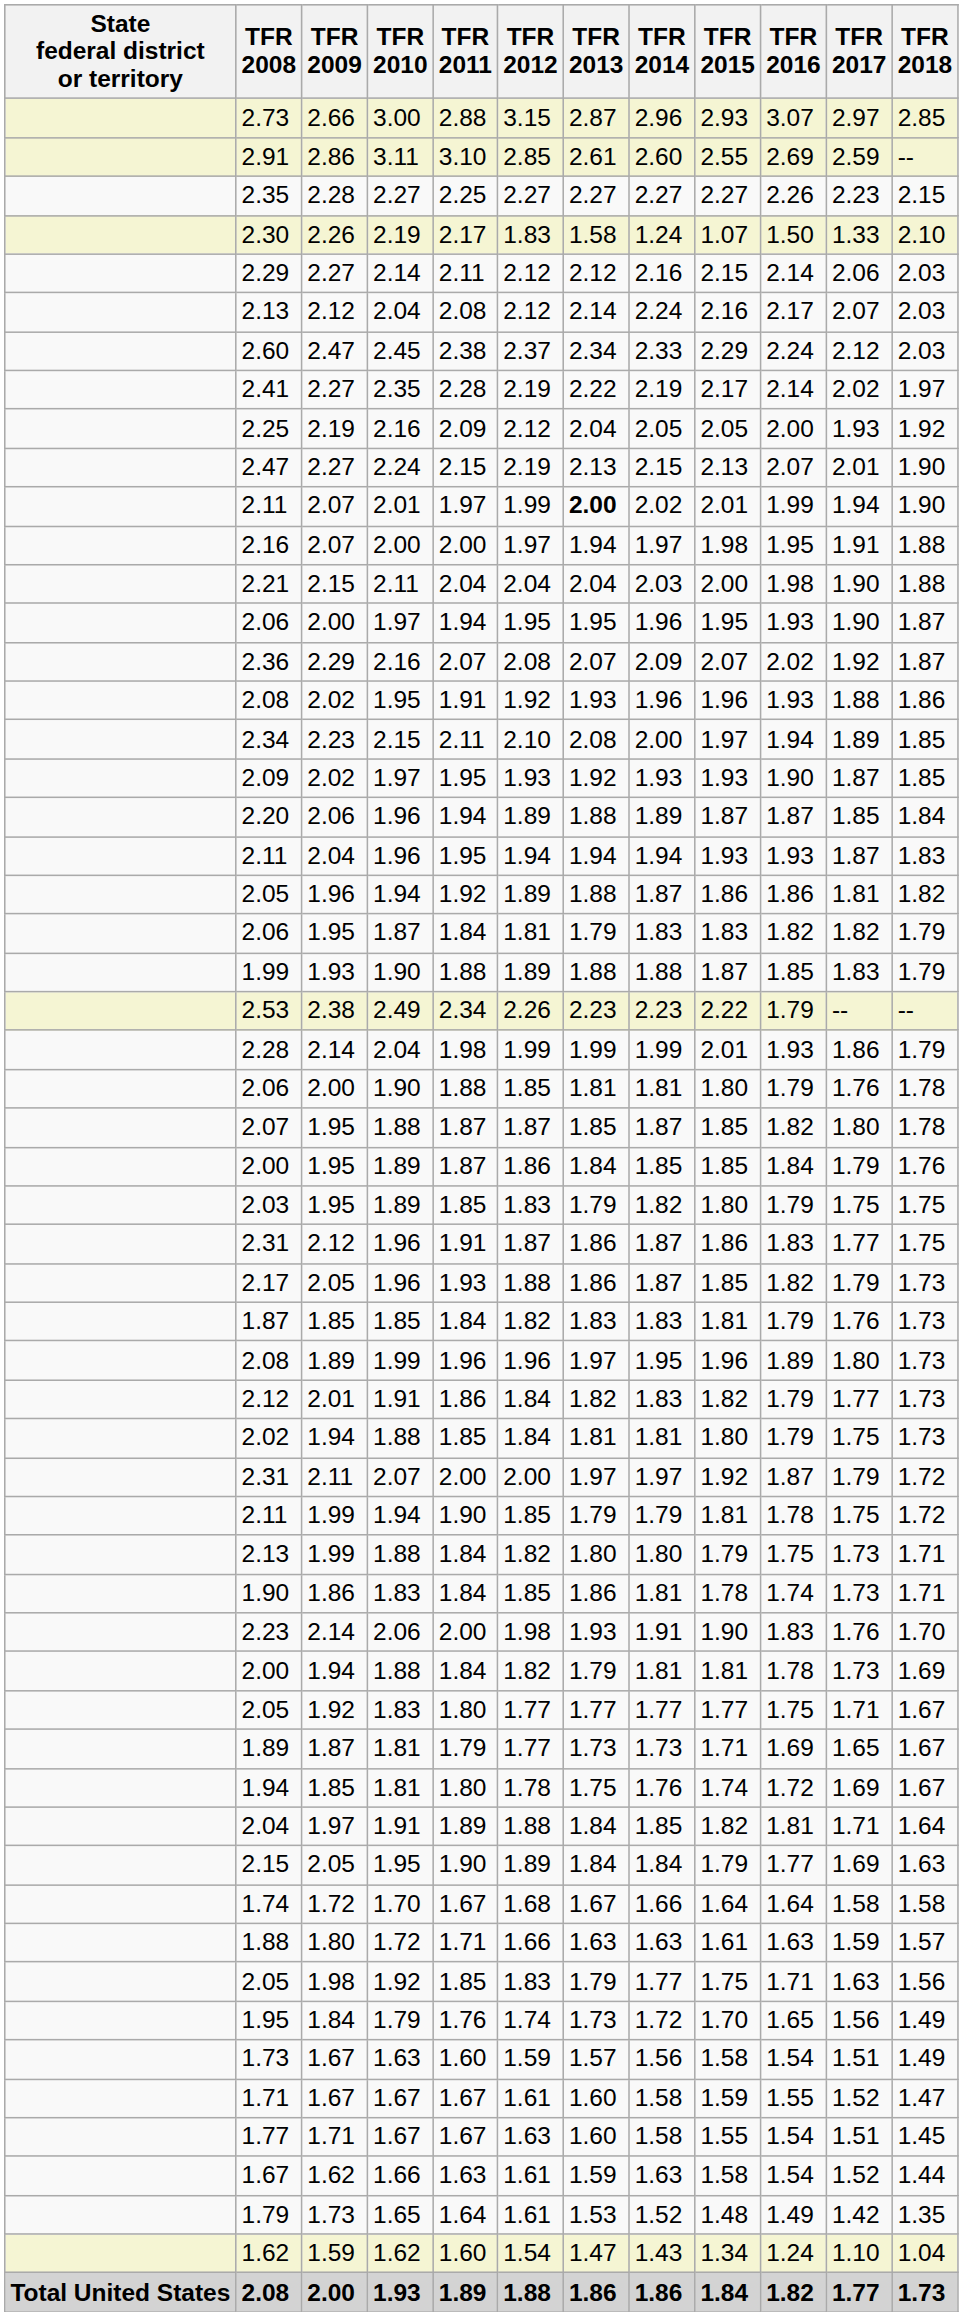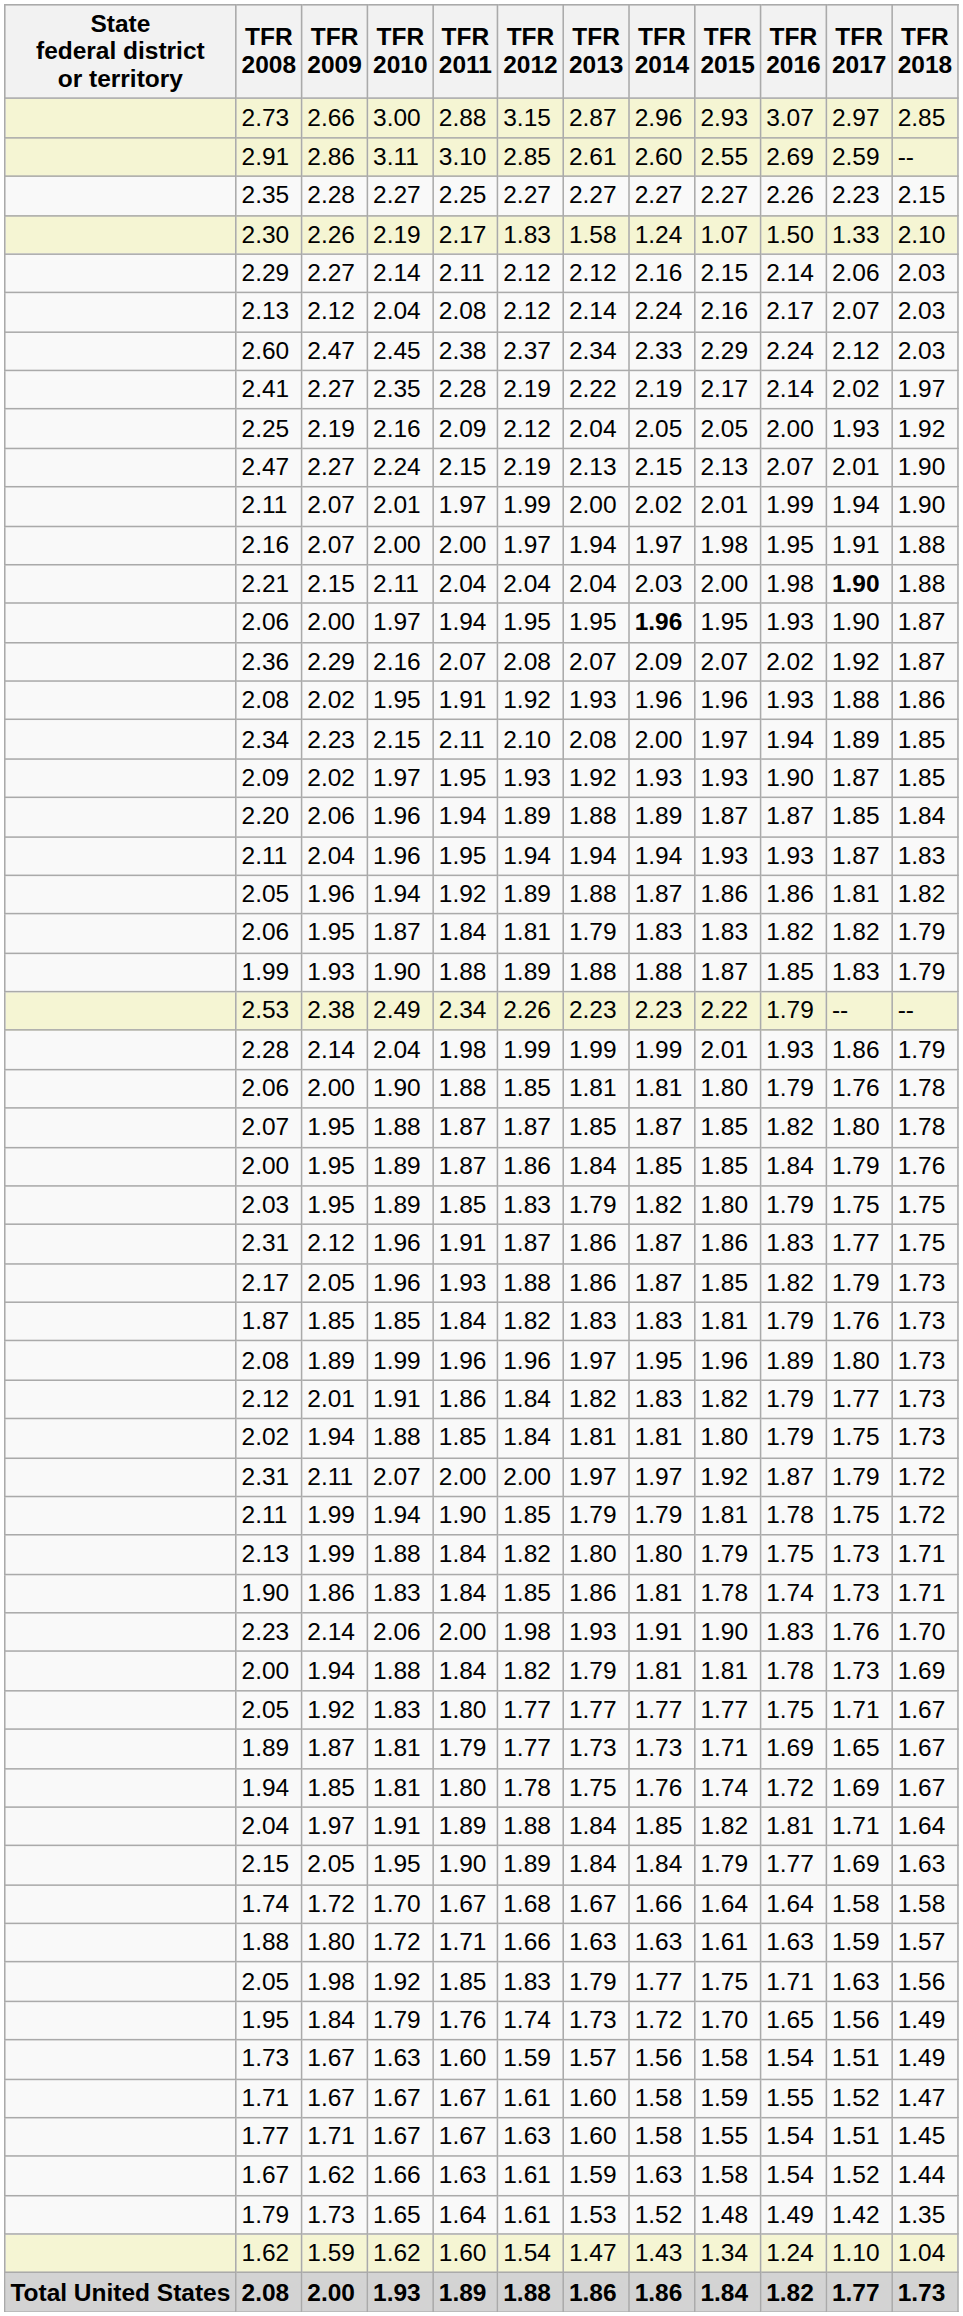(593, 506) bold -> (593, 506) normal
(856, 583) normal -> (856, 583) bold
(659, 622) normal -> (659, 622) bold
